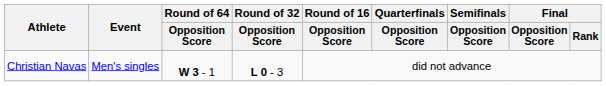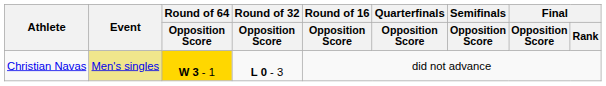(125, 66) no background -> (125, 66) khaki background
(197, 72) no background -> (197, 72) gold background
